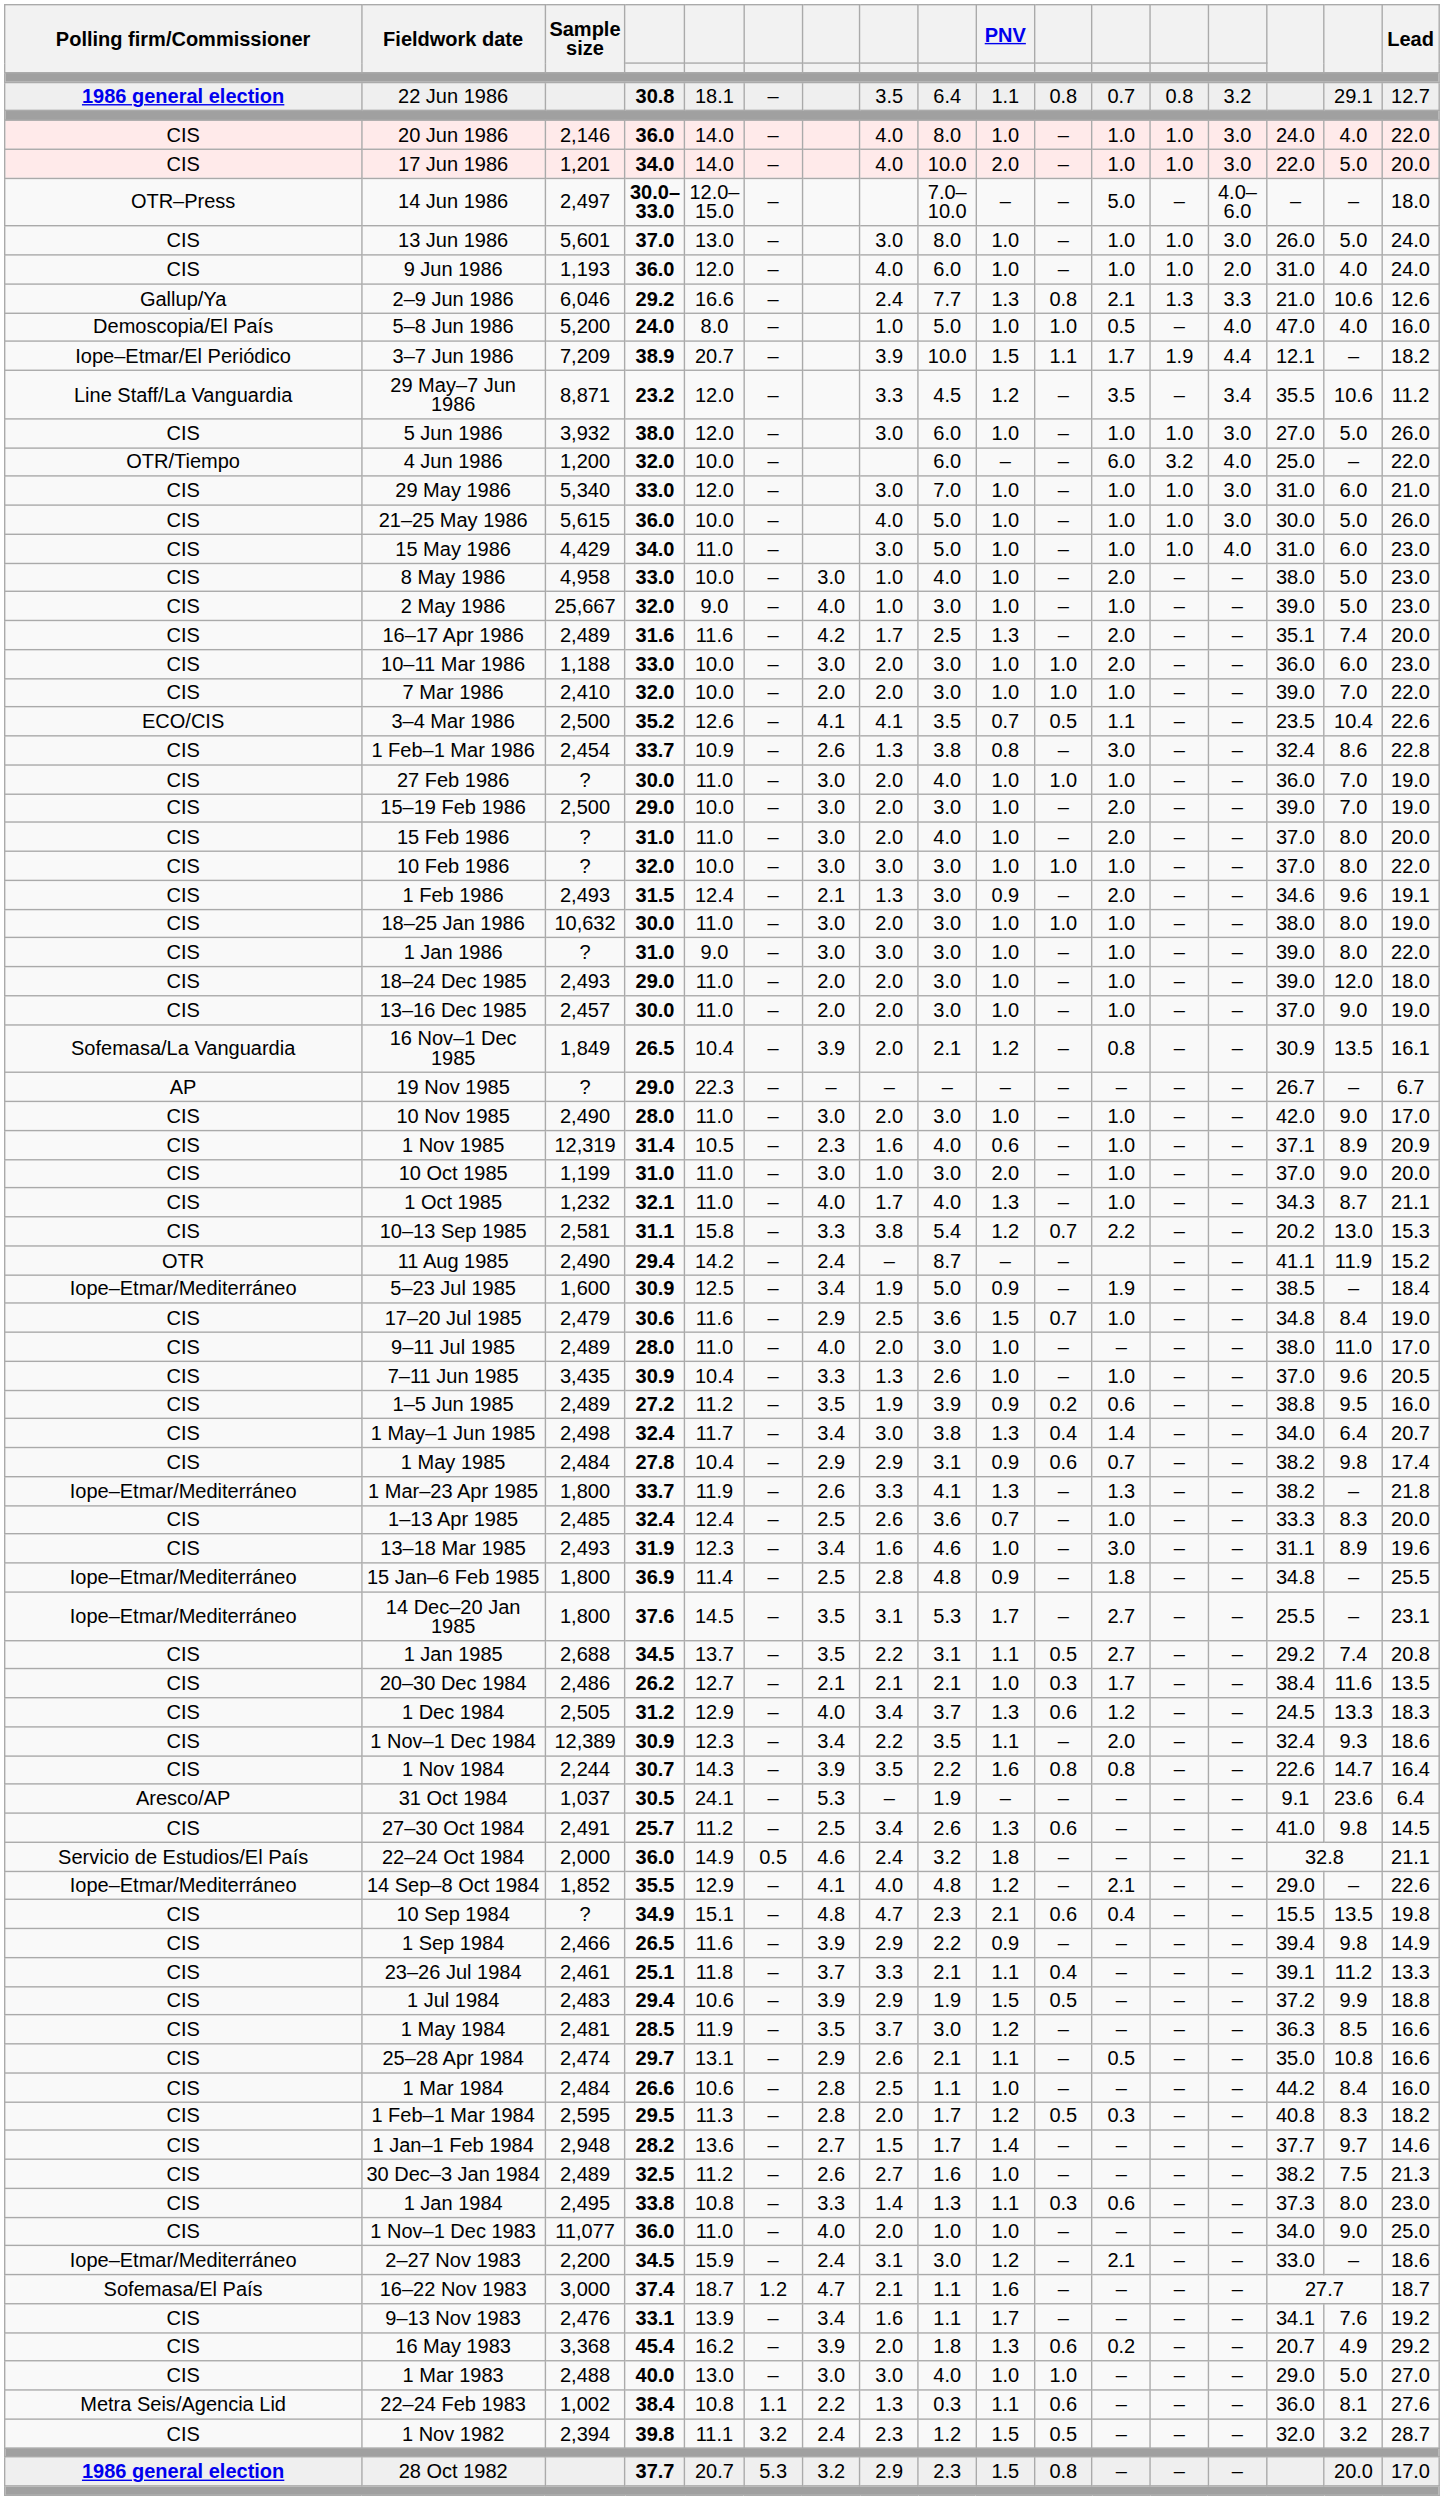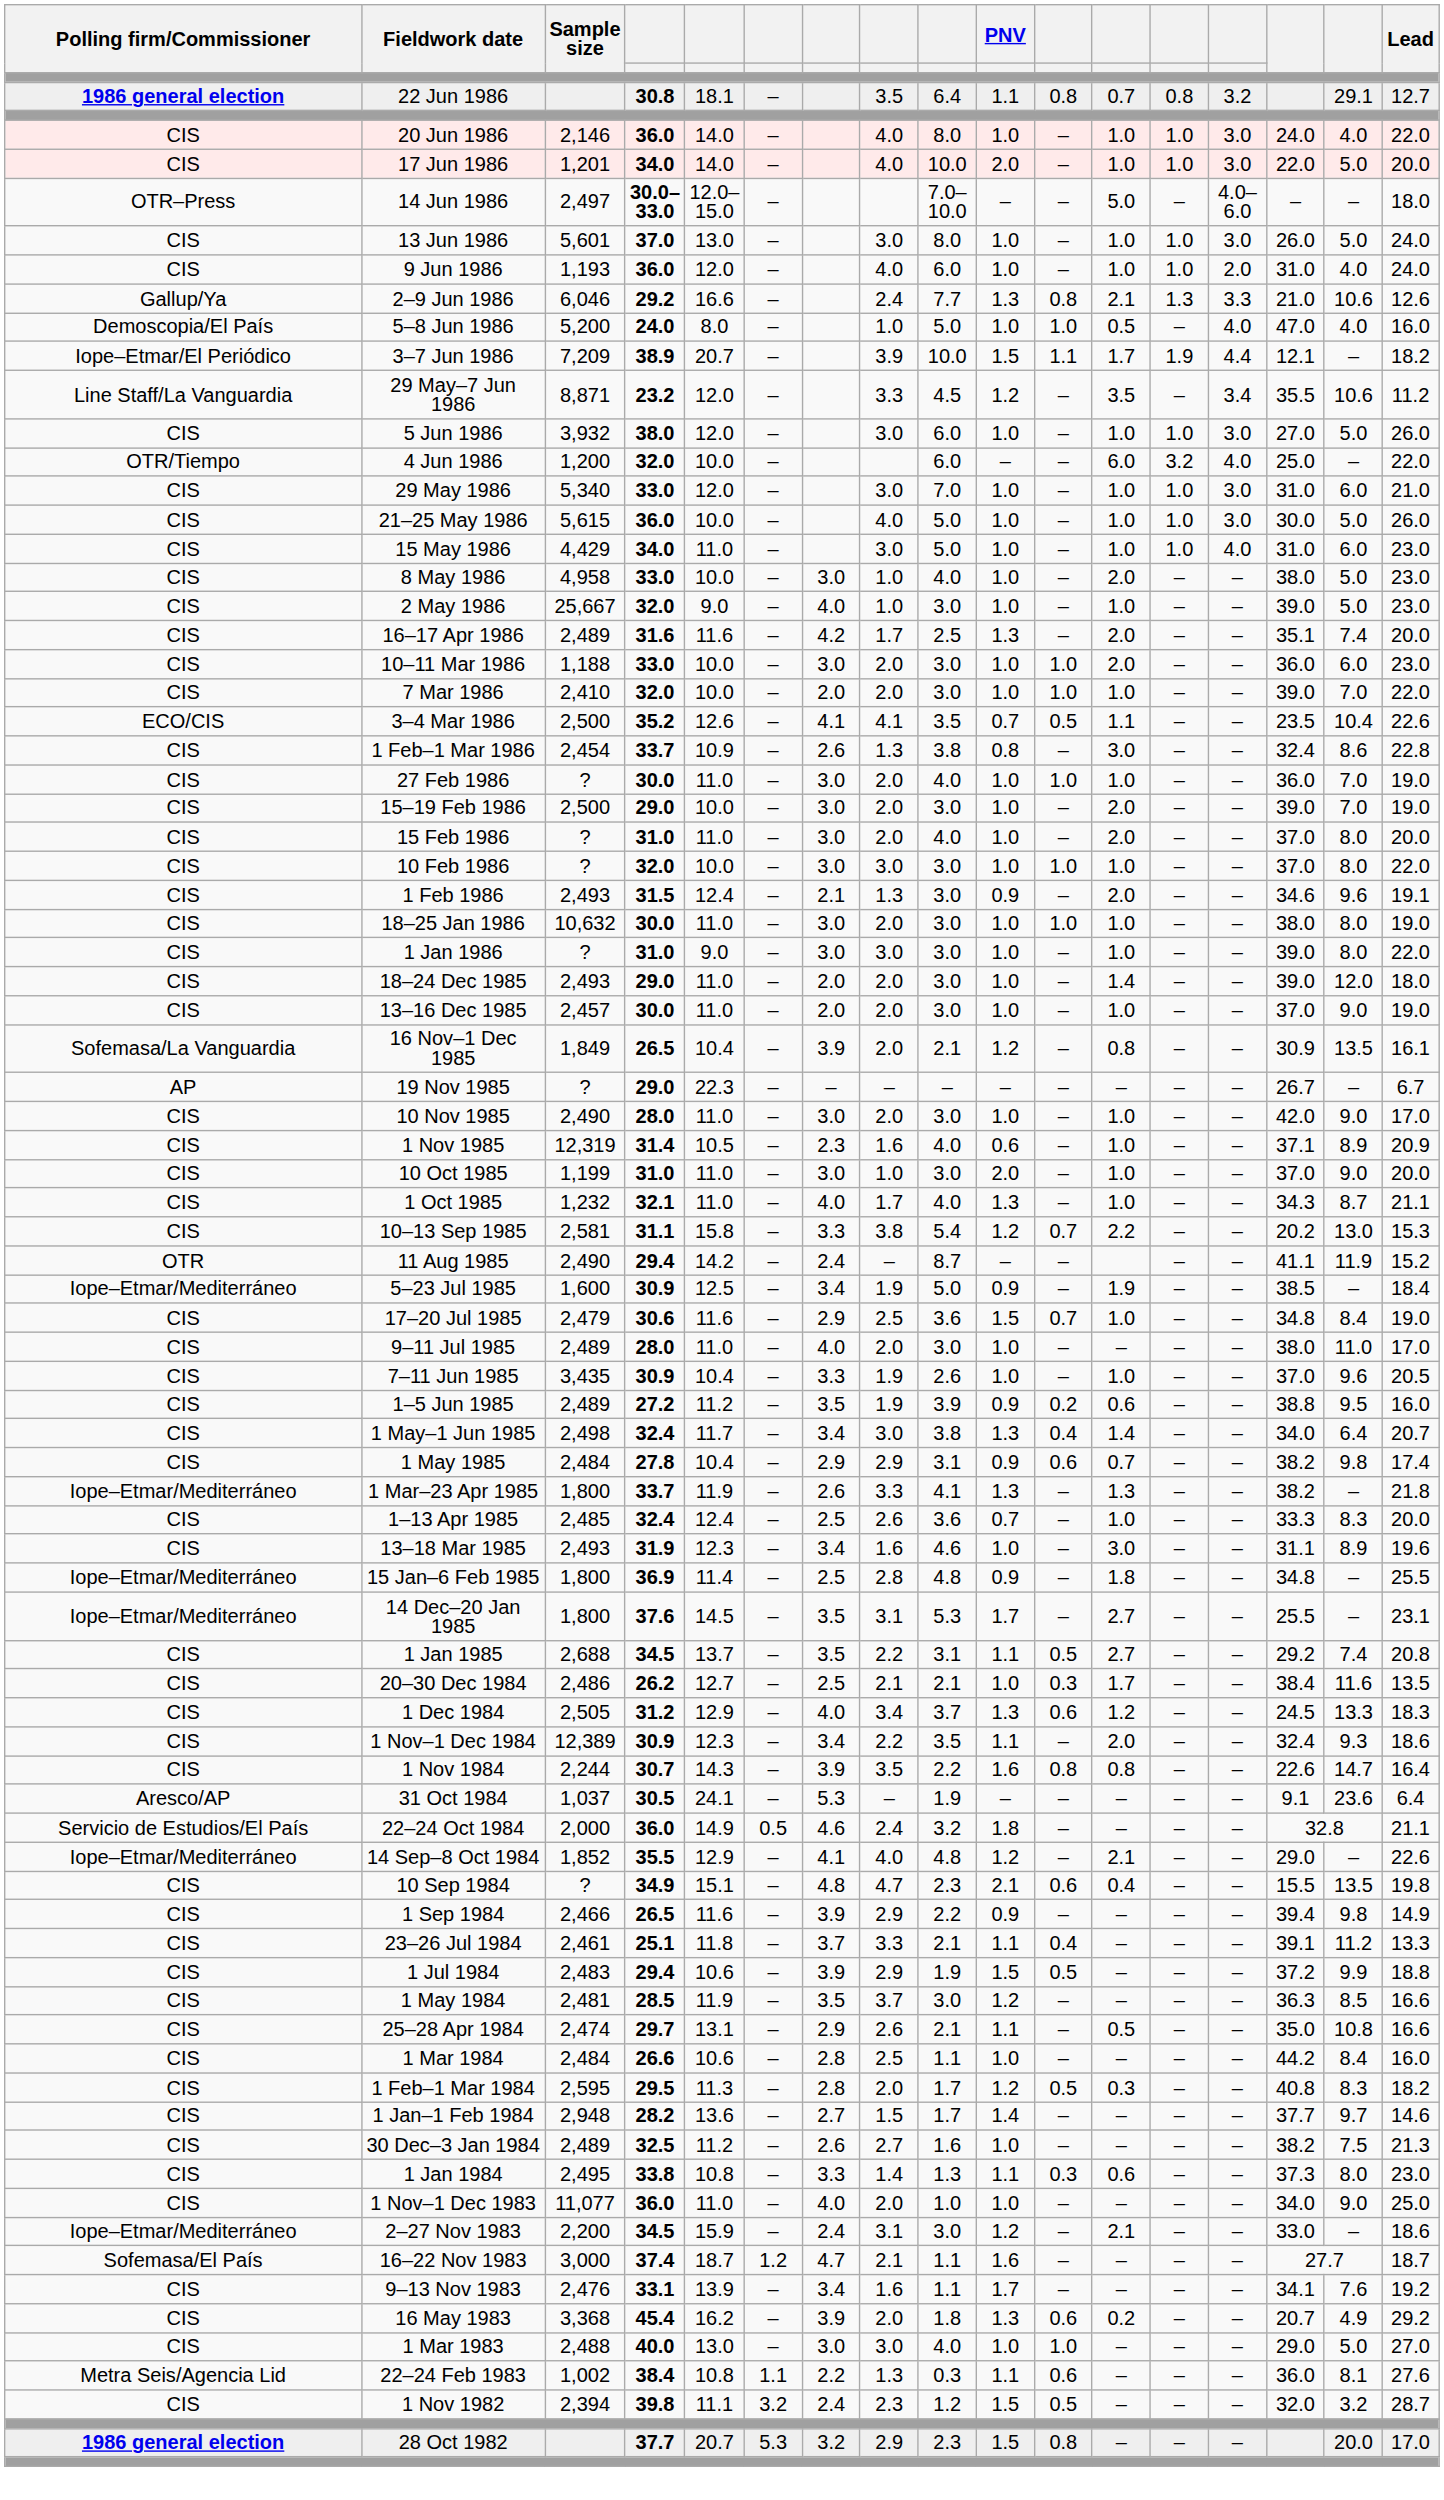(1121, 981) 1.0 -> (1121, 981) 1.4
(889, 1376) 1.3 -> (889, 1376) 1.9
(831, 1684) 2.1 -> (831, 1684) 2.5
- row: (453, 1828)
